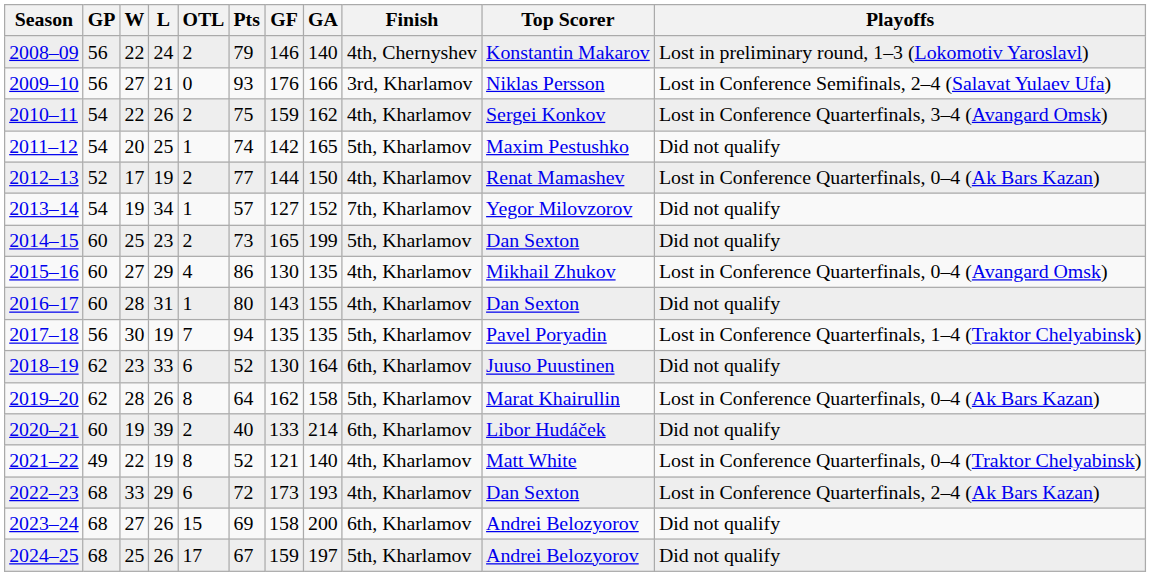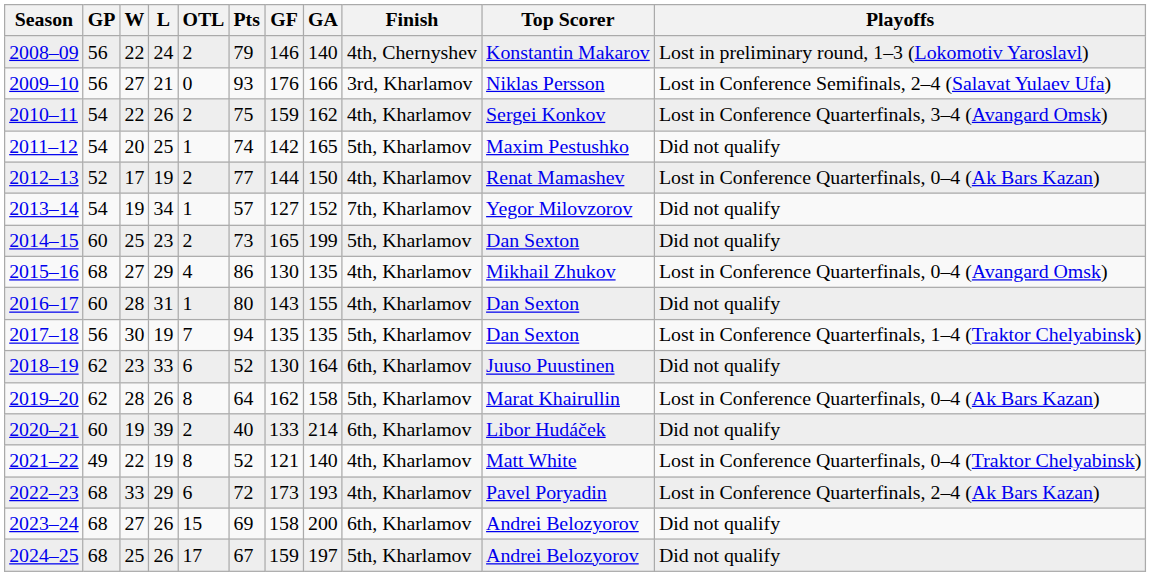(98, 271) 60 -> (98, 271) 68
(546, 334) Pavel Poryadin -> (533, 334) Dan Sexton
(533, 492) Dan Sexton -> (546, 492) Pavel Poryadin
